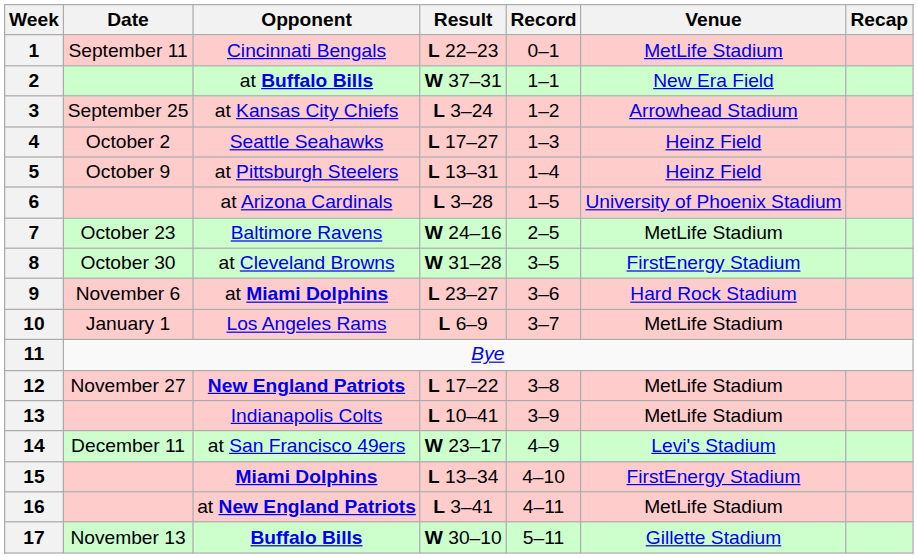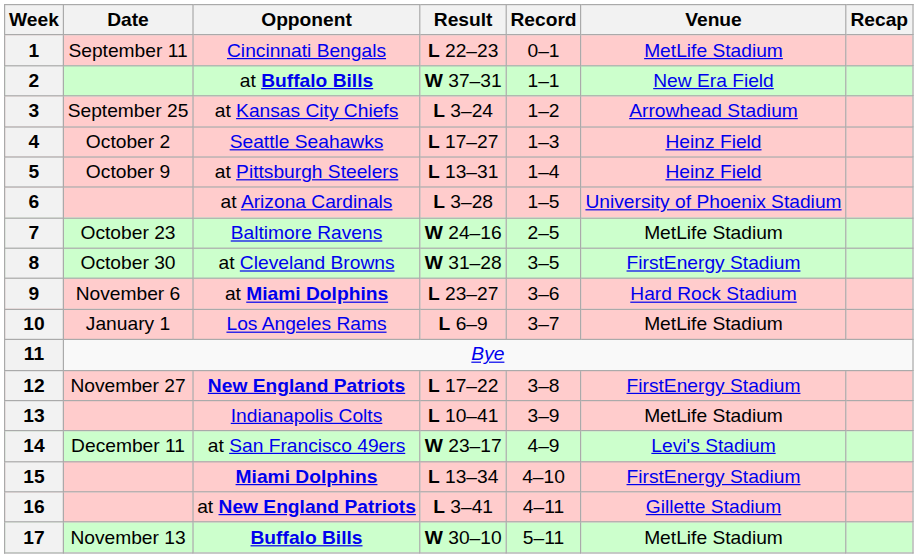(713, 385) MetLife Stadium -> (714, 385) FirstEnergy Stadium
(713, 506) MetLife Stadium -> (714, 506) Gillette Stadium
(714, 537) Gillette Stadium -> (713, 537) MetLife Stadium
